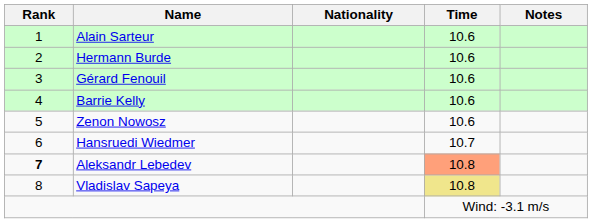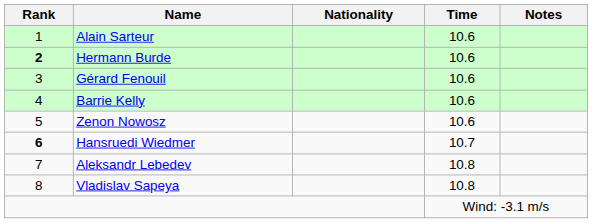(39, 57) normal -> (39, 57) bold
(39, 143) normal -> (39, 143) bold
(39, 164) bold -> (39, 164) normal
(462, 164) lightsalmon background -> (462, 164) no background
(462, 185) khaki background -> (462, 185) no background
